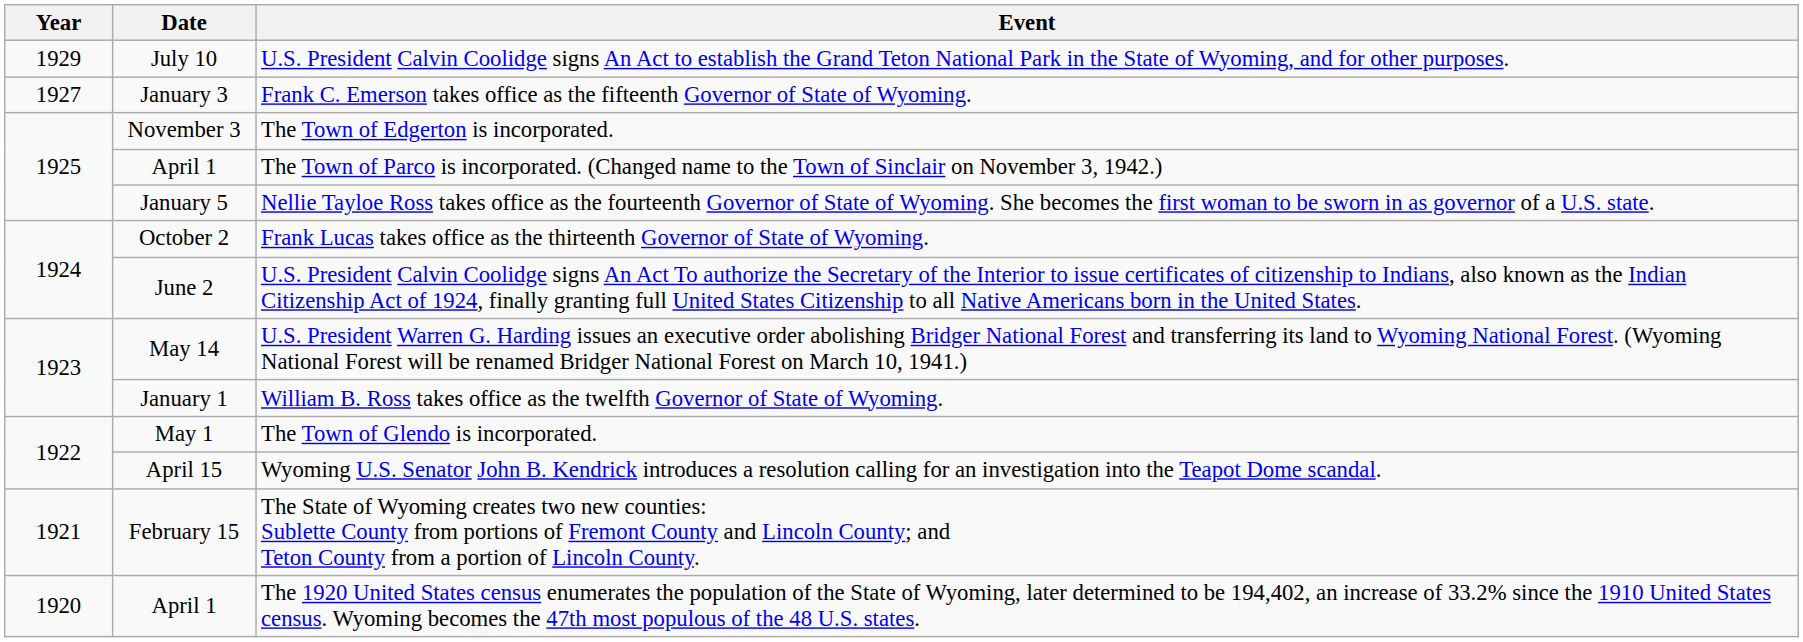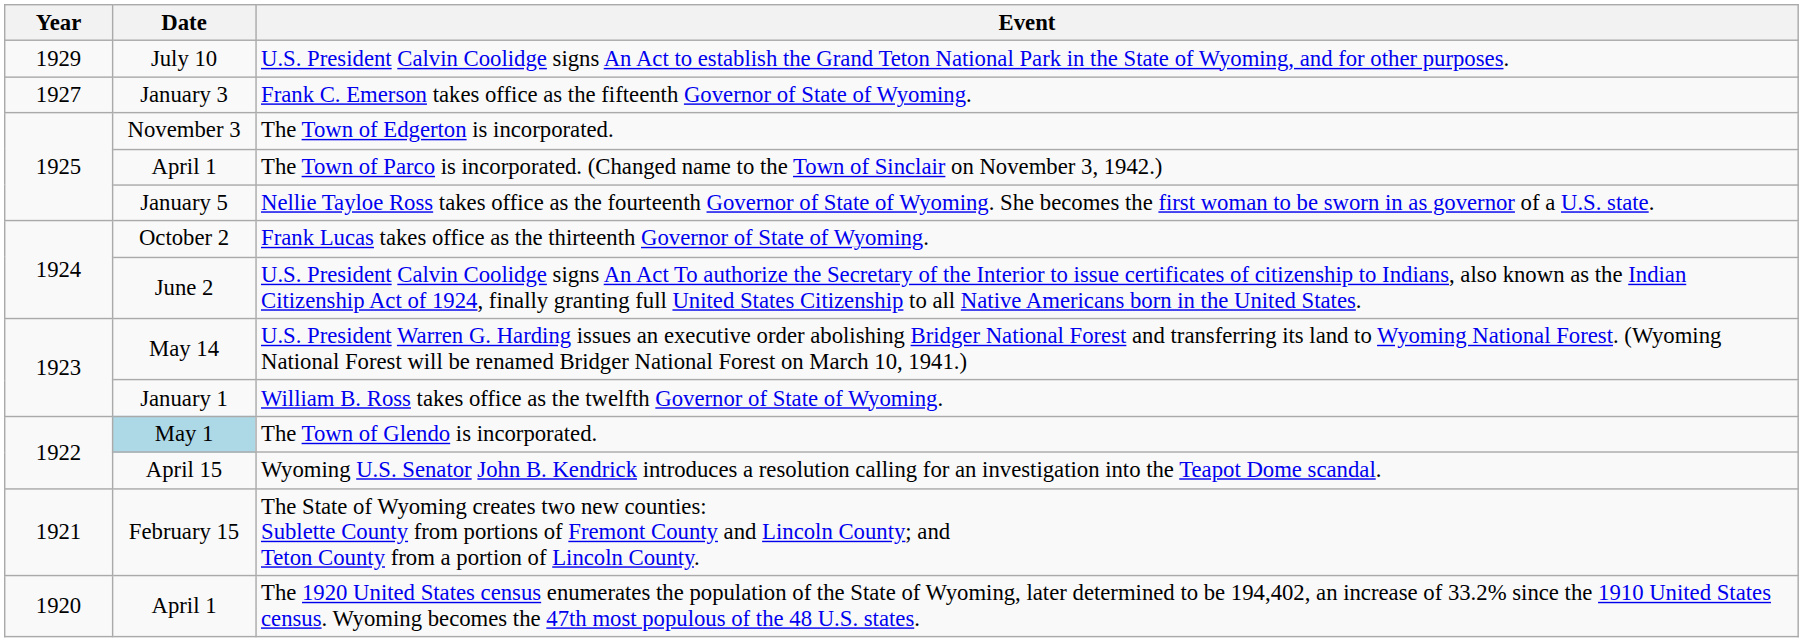(184, 433) no background -> (184, 433) lightblue background
